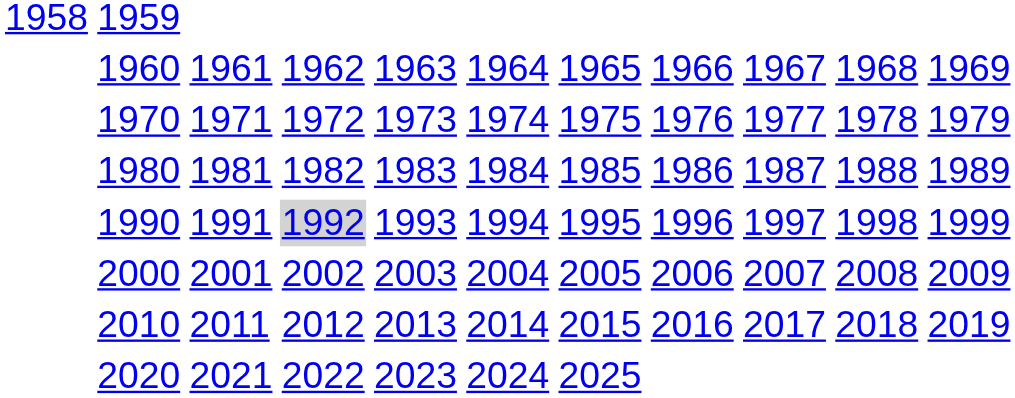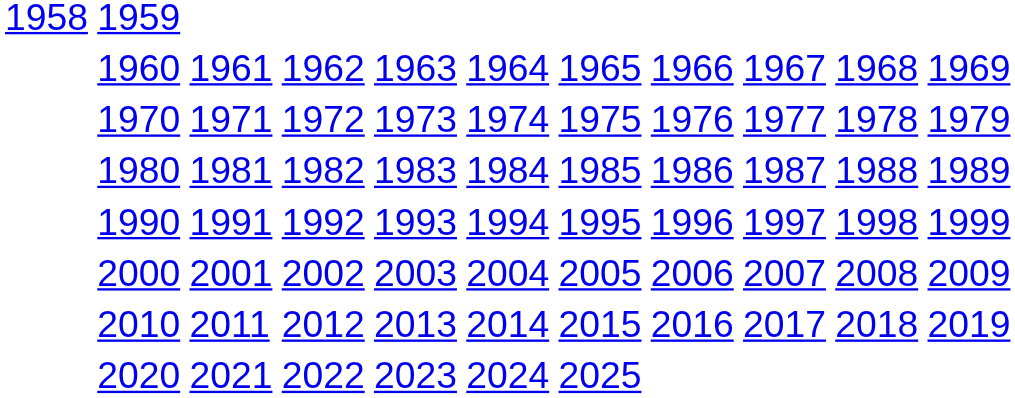(323, 222) lightgrey background -> (323, 222) no background
